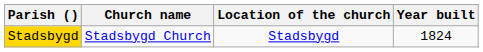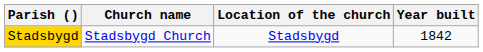(436, 37) 1824 -> (436, 37) 1842
